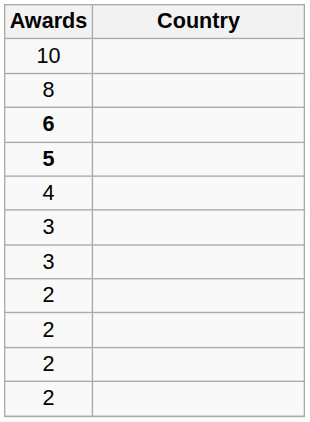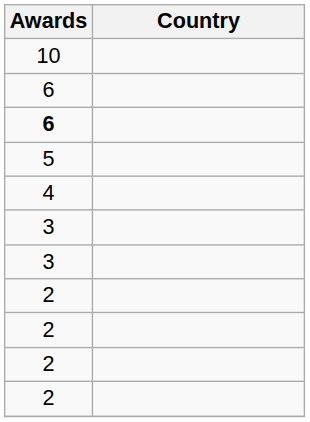(48, 90) 8 -> (48, 90) 6
(48, 158) bold -> (48, 158) normal
